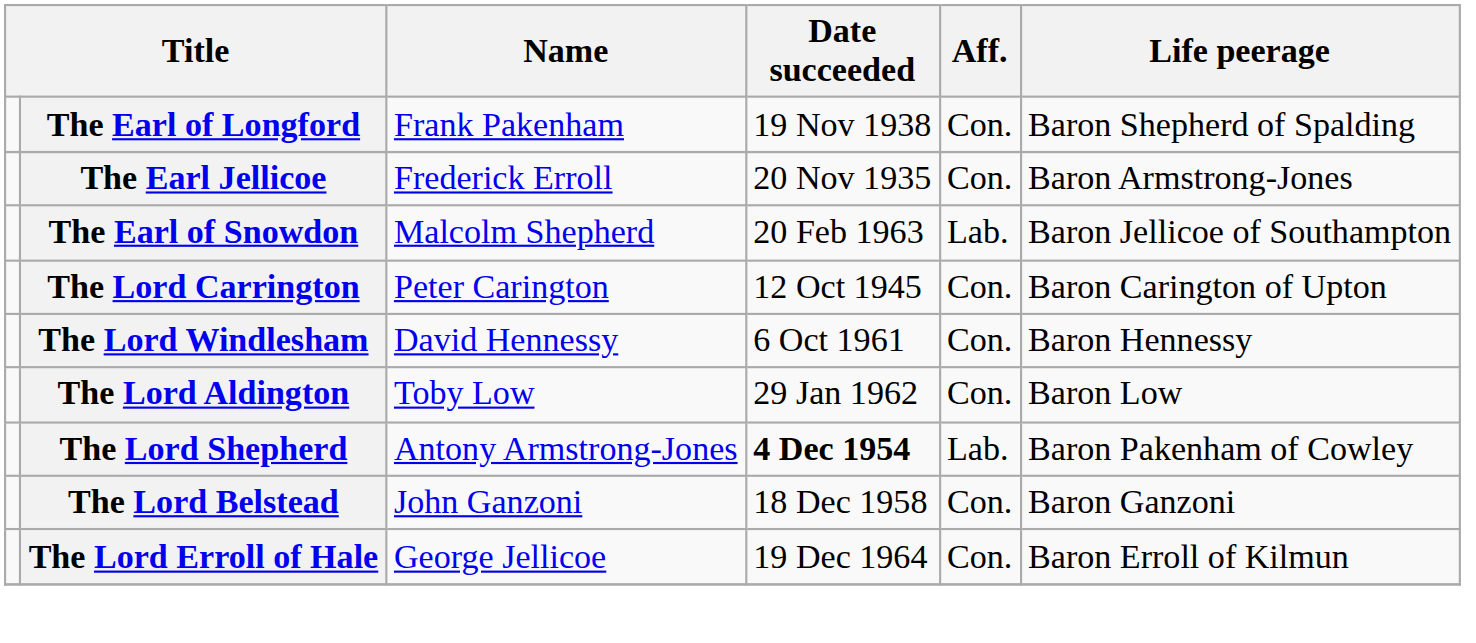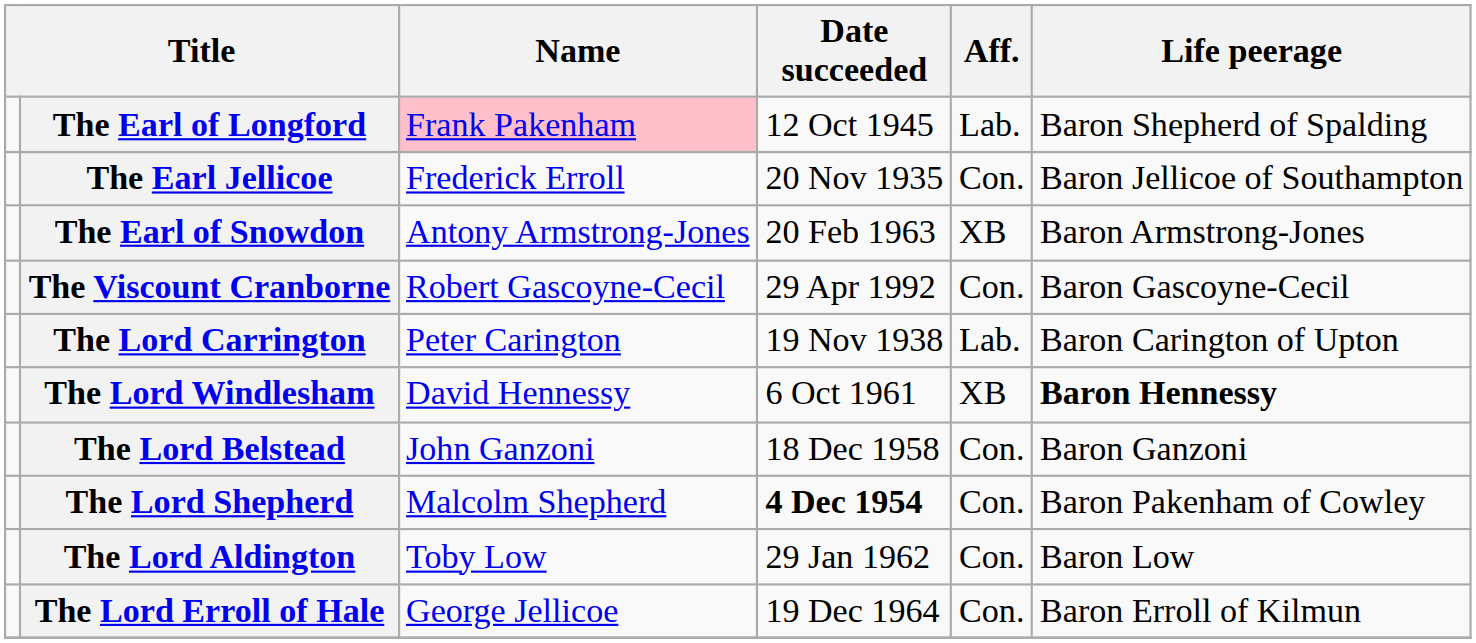(509, 123) no background -> (521, 123) pink background
(842, 123) 19 Nov 1938 -> (850, 123) 12 Oct 1945
(980, 123) Con. -> (990, 123) Lab.
(1190, 177) Baron Armstrong-Jones -> (1252, 177) Baron Jellicoe of Southampton
(524, 232) Malcolm Shepherd -> (578, 232) Antony Armstrong-Jones
(978, 232) Lab. -> (983, 232) XB
(1240, 232) Baron Jellicoe of Southampton -> (1202, 232) Baron Armstrong-Jones
+ row: (209, 286)
(838, 286) 12 Oct 1945 -> (854, 340) 19 Nov 1938
(980, 286) Con. -> (990, 340) Lab.
(980, 340) Con. -> (983, 394) XB
(1140, 340) normal -> (1159, 394) bold
rows swapped: (203, 502) <-> (203, 394)
(566, 448) Antony Armstrong-Jones -> (536, 502) Malcolm Shepherd
(978, 448) Lab. -> (992, 502) Con.
